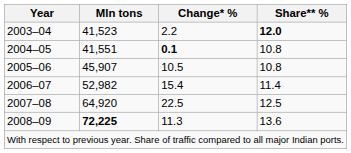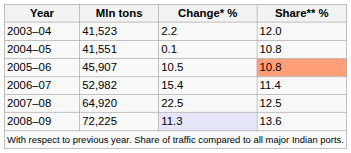(271, 31) bold -> (271, 31) normal
(169, 49) bold -> (169, 49) normal
(271, 67) no background -> (271, 67) lightsalmon background
(100, 121) bold -> (100, 121) normal
(172, 121) no background -> (172, 121) lavender background
